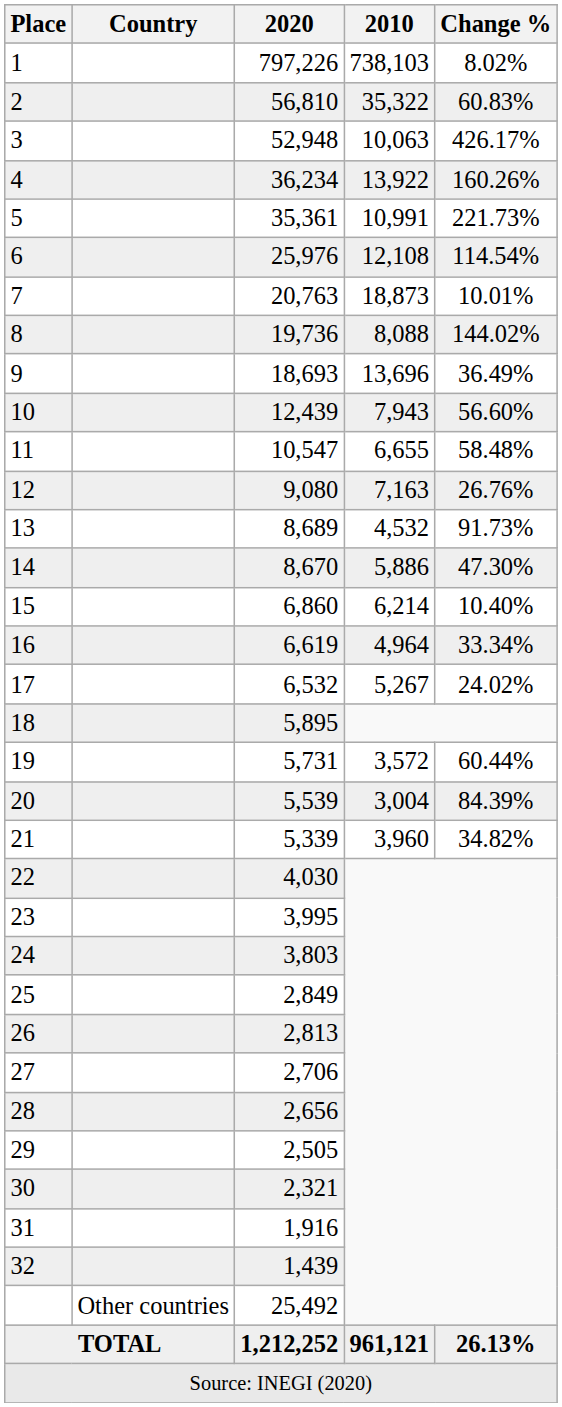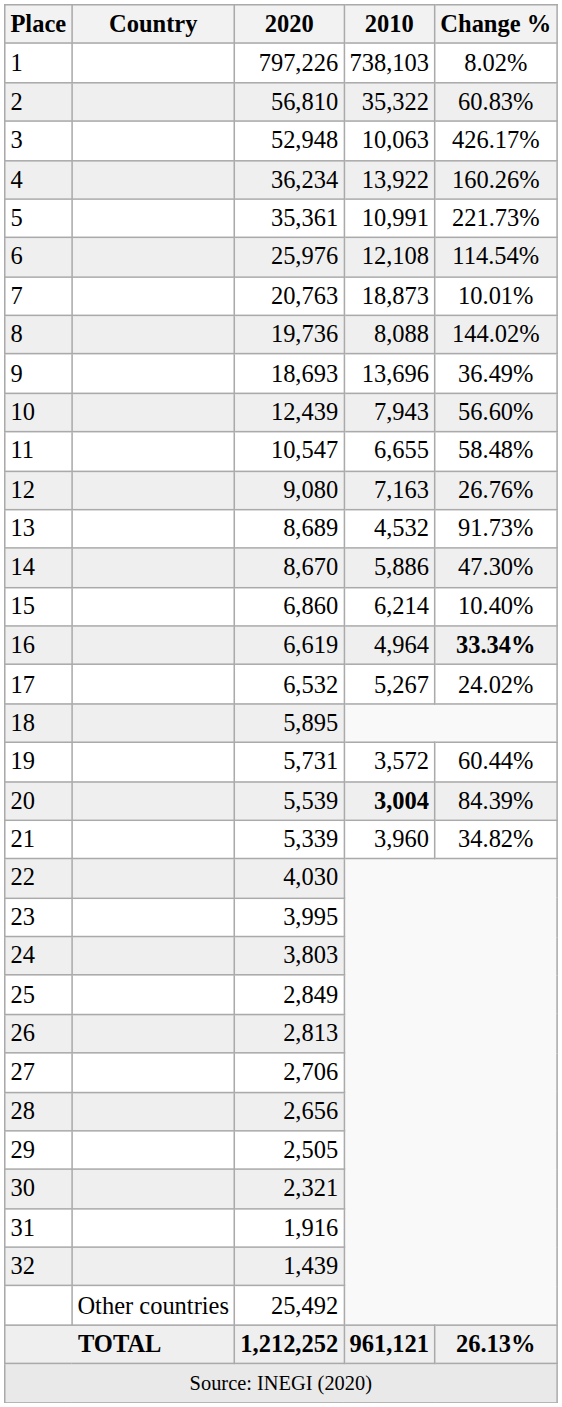(496, 645) normal -> (496, 645) bold
(402, 800) normal -> (402, 800) bold
